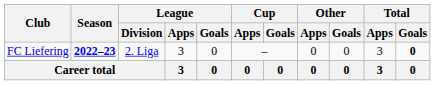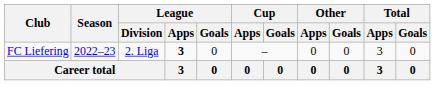(95, 51) bold -> (95, 51) normal
(181, 51) normal -> (181, 51) bold
(413, 51) bold -> (413, 51) normal
